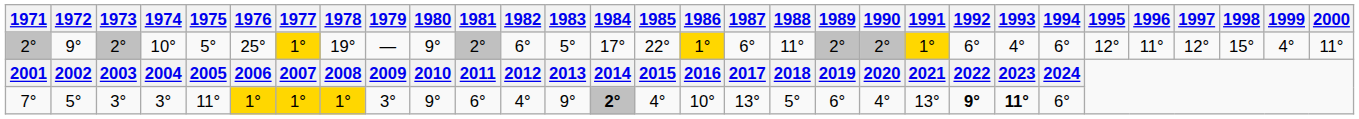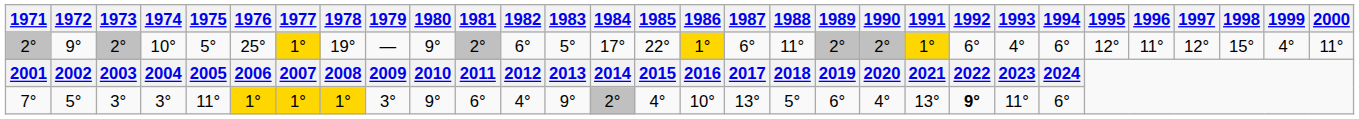(613, 101) bold -> (613, 101) normal
(1017, 101) bold -> (1017, 101) normal
